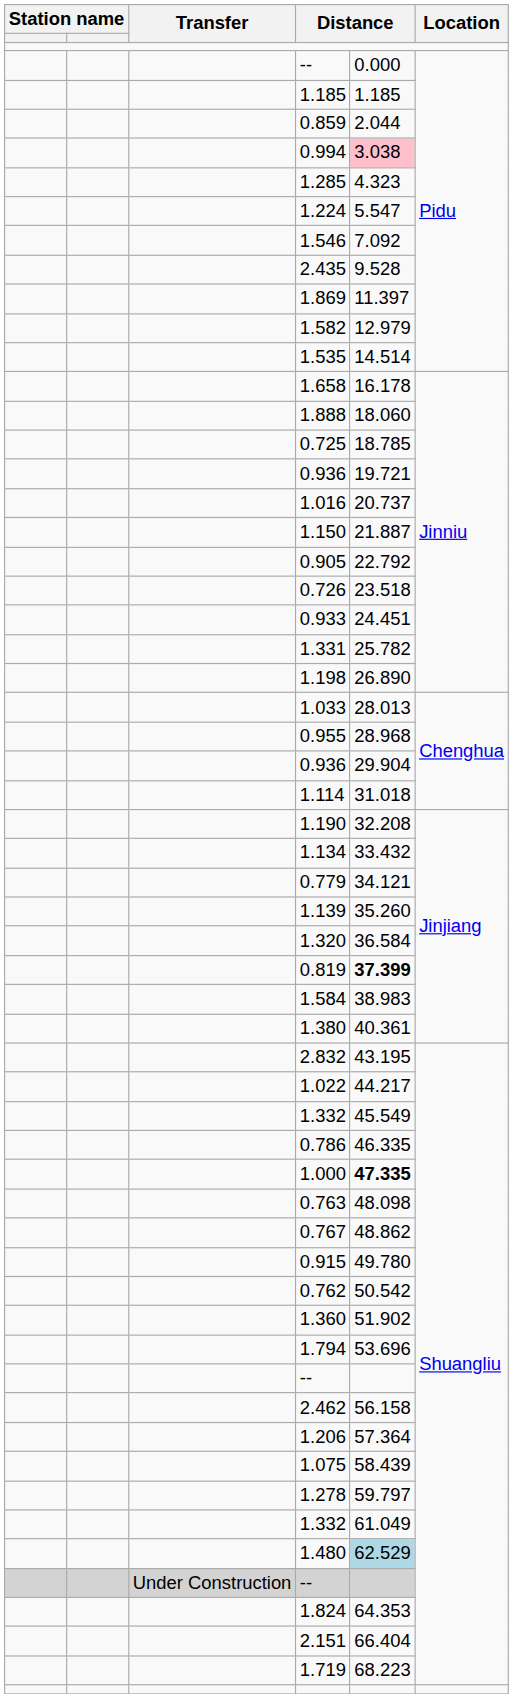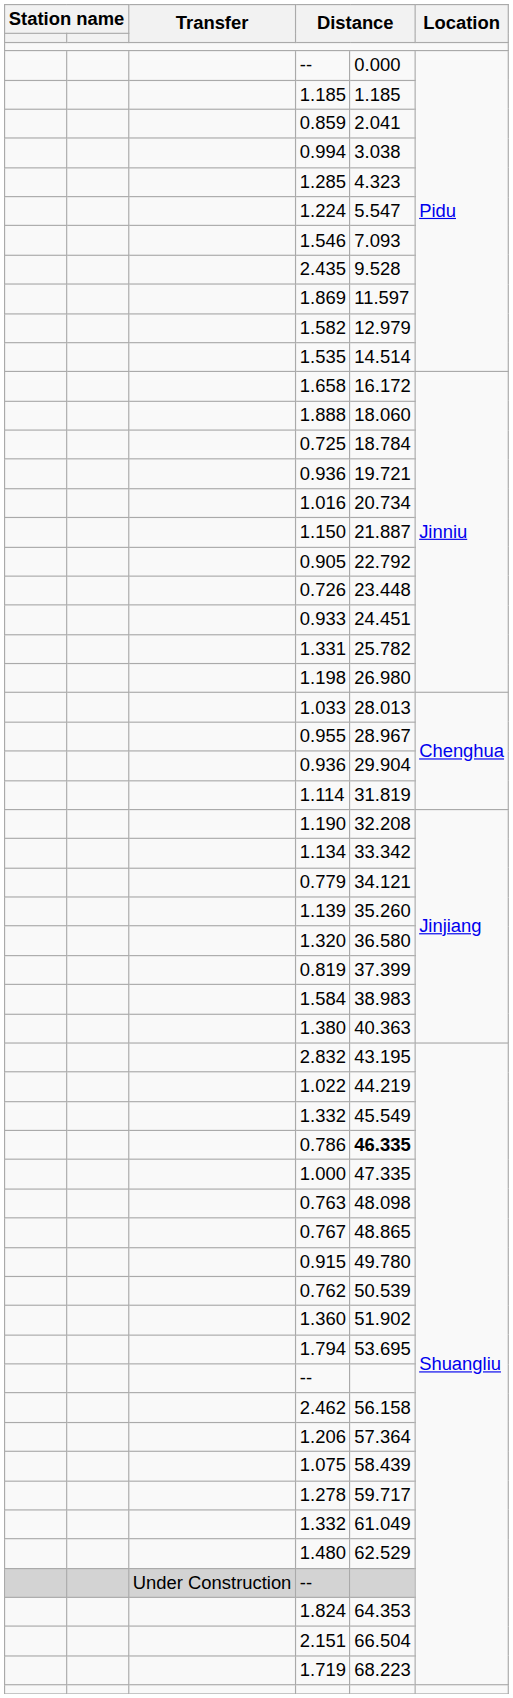(377, 123) 2.044 -> (377, 123) 2.041
(377, 152) pink background -> (377, 152) no background
(377, 240) 7.092 -> (377, 240) 7.093
(382, 298) 11.397 -> (382, 298) 11.597
(383, 386) 16.178 -> (383, 386) 16.172
(383, 444) 18.785 -> (383, 444) 18.784
(383, 502) 20.737 -> (383, 502) 20.734
(383, 590) 23.518 -> (383, 590) 23.448
(383, 678) 26.890 -> (383, 678) 26.980
(383, 736) 28.968 -> (383, 736) 28.967
(383, 794) 31.018 -> (383, 794) 31.819
(383, 853) 33.432 -> (383, 853) 33.342
(383, 940) 36.584 -> (383, 940) 36.580
(383, 969) bold -> (383, 969) normal
(383, 1028) 40.361 -> (383, 1028) 40.363
(383, 1086) 44.217 -> (383, 1086) 44.219
(383, 1144) normal -> (383, 1144) bold
(383, 1174) bold -> (383, 1174) normal
(383, 1232) 48.862 -> (383, 1232) 48.865
(383, 1290) 50.542 -> (383, 1290) 50.539
(383, 1349) 53.696 -> (383, 1349) 53.695
(383, 1495) 59.797 -> (383, 1495) 59.717
(383, 1553) lightblue background -> (383, 1553) no background
(383, 1641) 66.404 -> (383, 1641) 66.504
